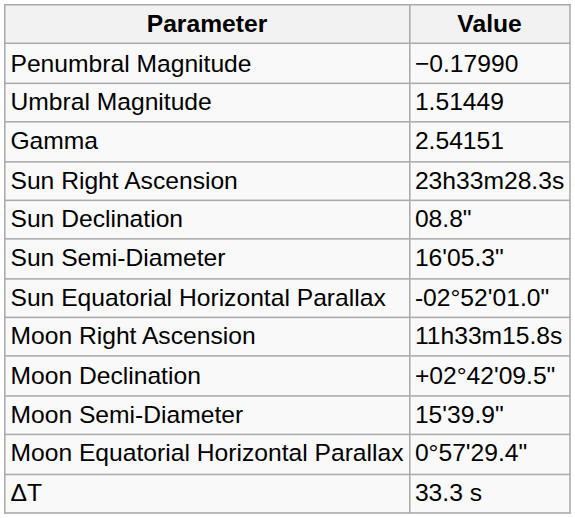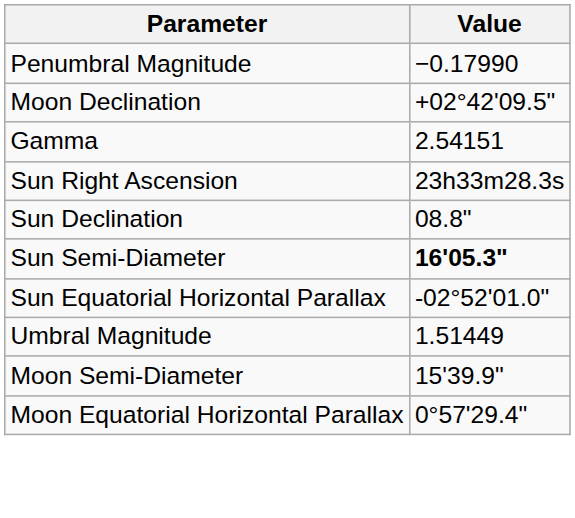rows swapped: (111, 102) <-> (106, 375)
(459, 258) normal -> (461, 258) bold
- row: (133, 336)
- row: (26, 492)
